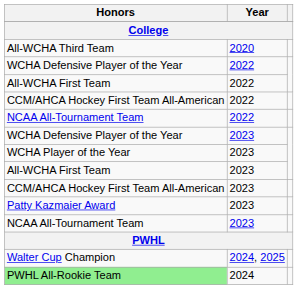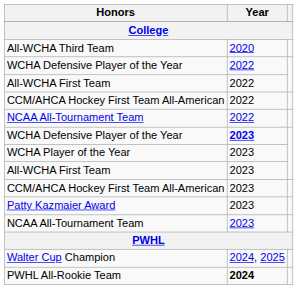(242, 135) normal -> (242, 135) bold
(64, 275) lightgreen background -> (64, 275) no background
(242, 275) normal -> (242, 275) bold
